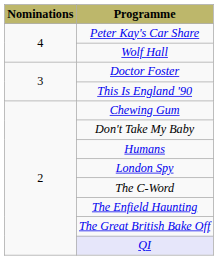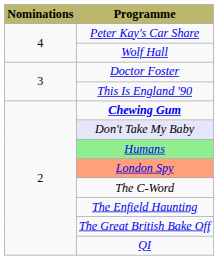(145, 110) normal -> (145, 110) bold
(145, 129) no background -> (145, 129) lavender background
(145, 149) no background -> (145, 149) lightgreen background
(145, 168) no background -> (145, 168) lightsalmon background
(145, 245) lavender background -> (145, 245) no background
